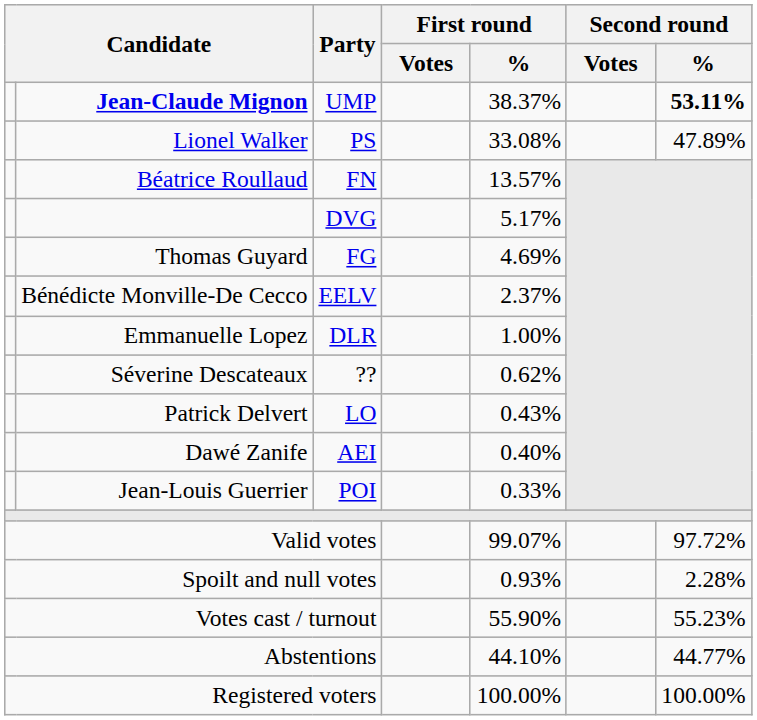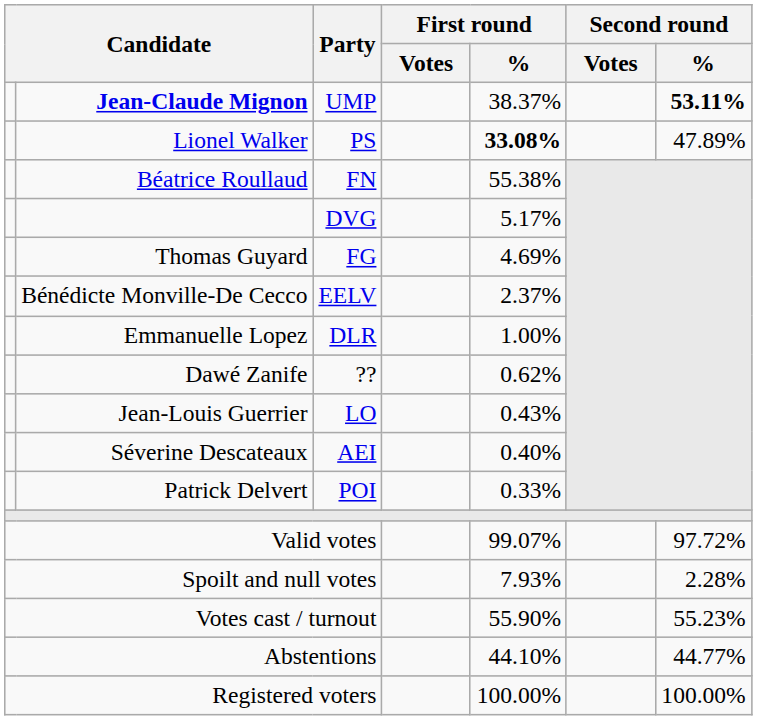(525, 140) normal -> (523, 140) bold
(525, 179) 13.57% -> (525, 179) 55.38%
(209, 373) Séverine Descateaux -> (246, 373) Dawé Zanife
(236, 412) Patrick Delvert -> (213, 412) Jean-Louis Guerrier
(246, 451) Dawé Zanife -> (209, 451) Séverine Descateaux
(213, 490) Jean-Louis Guerrier -> (236, 490) Patrick Delvert
(531, 578) 0.93% -> (531, 578) 7.93%
